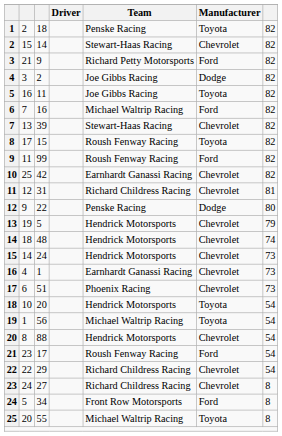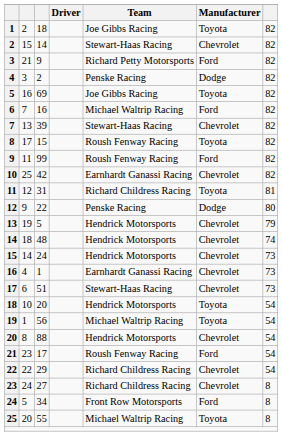(116, 28) Penske Racing -> (121, 28) Joe Gibbs Racing
(121, 77) Joe Gibbs Racing -> (116, 77) Penske Racing
(42, 93) 11 -> (42, 93) 69
(219, 191) Chevrolet -> (213, 191) Toyota
(118, 288) Phoenix Racing -> (129, 288) Stewart-Haas Racing
